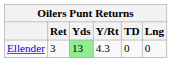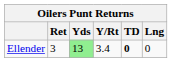(103, 48) 4.3 -> (103, 48) 3.4
(127, 48) normal -> (127, 48) bold
